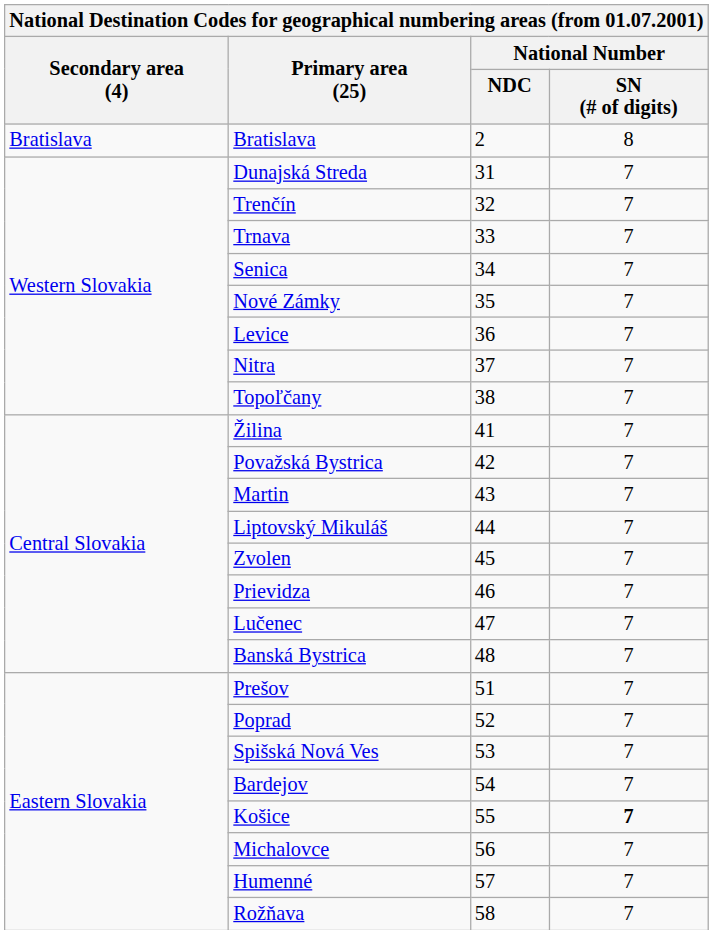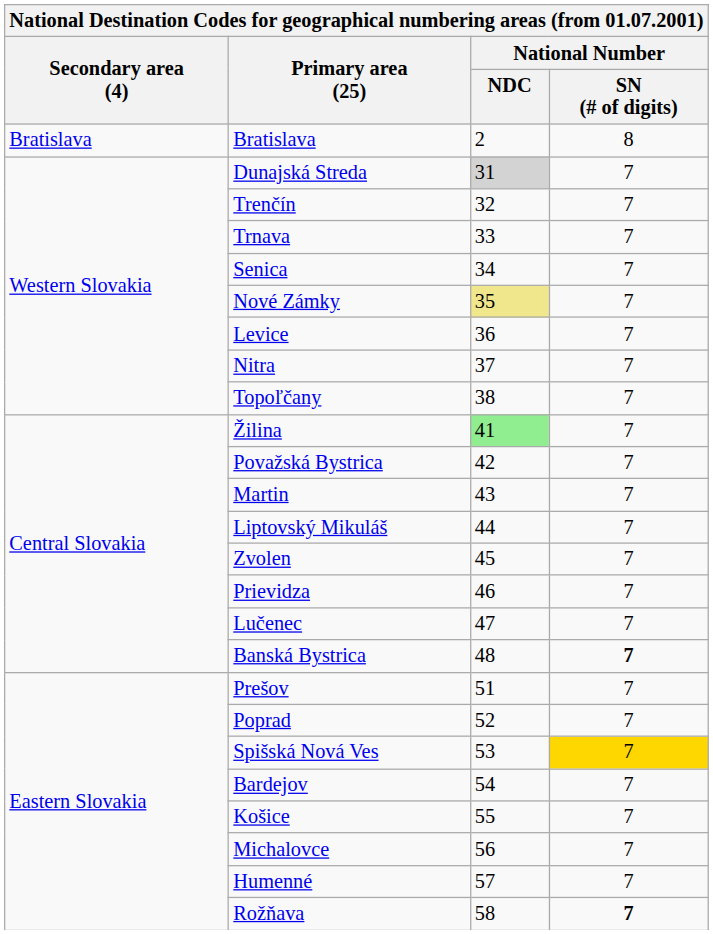(485, 172) no background -> (485, 172) lightgrey background
(485, 301) no background -> (485, 301) khaki background
(485, 430) no background -> (485, 430) lightgreen background
(629, 655) normal -> (629, 655) bold
(629, 752) no background -> (629, 752) gold background
(629, 816) bold -> (629, 816) normal
(629, 913) normal -> (629, 913) bold
